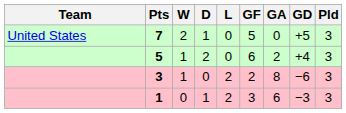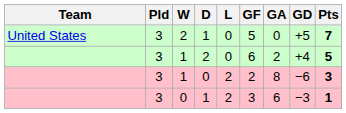columns swapped: (329, 14) <-> (159, 14)
